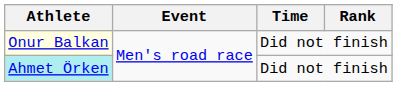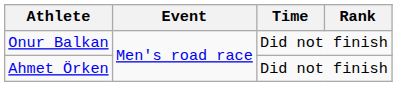(58, 43) lightyellow background -> (58, 43) no background
(58, 68) paleturquoise background -> (58, 68) no background
